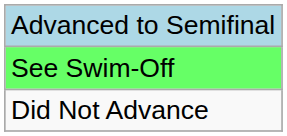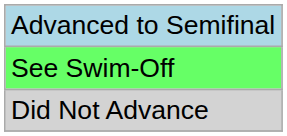(110, 109) no background -> (110, 109) lightgrey background
